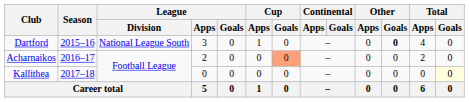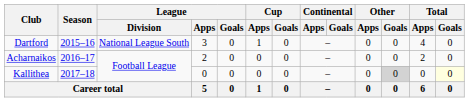(395, 43) bold -> (395, 43) normal
(286, 58) lightsalmon background -> (286, 58) no background
(395, 74) no background -> (395, 74) lightgrey background
